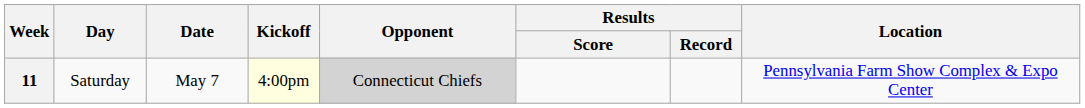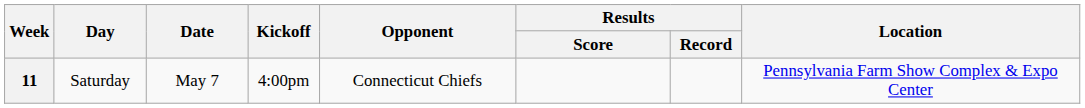(284, 80) lightyellow background -> (284, 80) no background
(417, 80) lightgrey background -> (417, 80) no background
